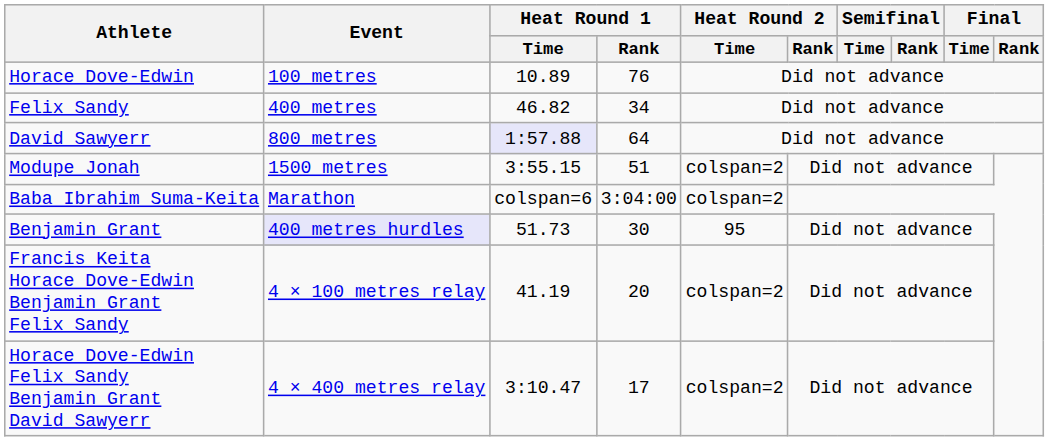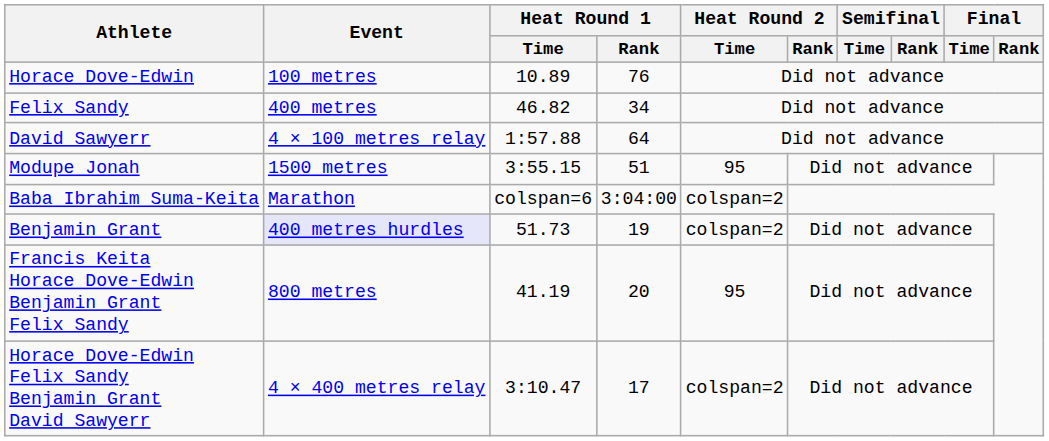(322, 138) 800 metres -> (377, 138) 4 × 100 metres relay
(543, 138) lavender background -> (543, 138) no background
(735, 169) colspan=2 -> (735, 169) 95
(639, 230) 30 -> (639, 230) 19
(735, 230) 95 -> (735, 230) colspan=2
(377, 293) 4 × 100 metres relay -> (322, 293) 800 metres
(735, 293) colspan=2 -> (735, 293) 95
